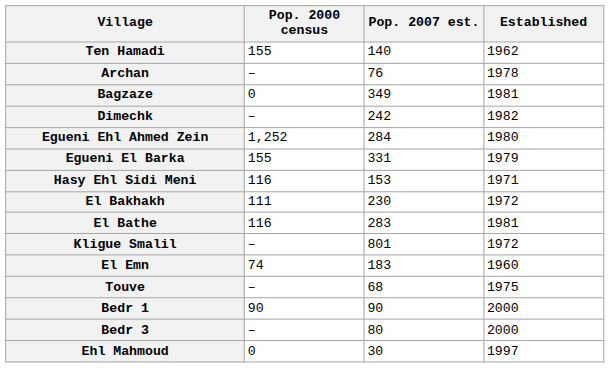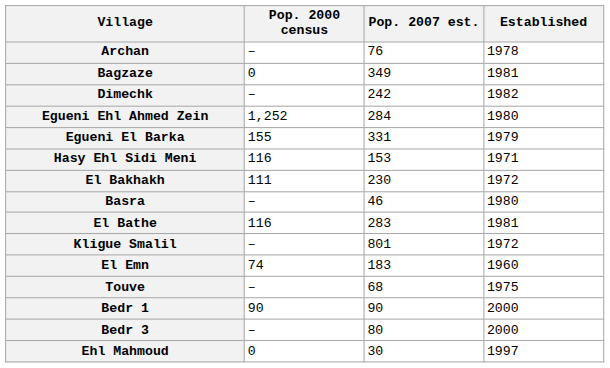- row: (125, 53)
+ row: (125, 202)
